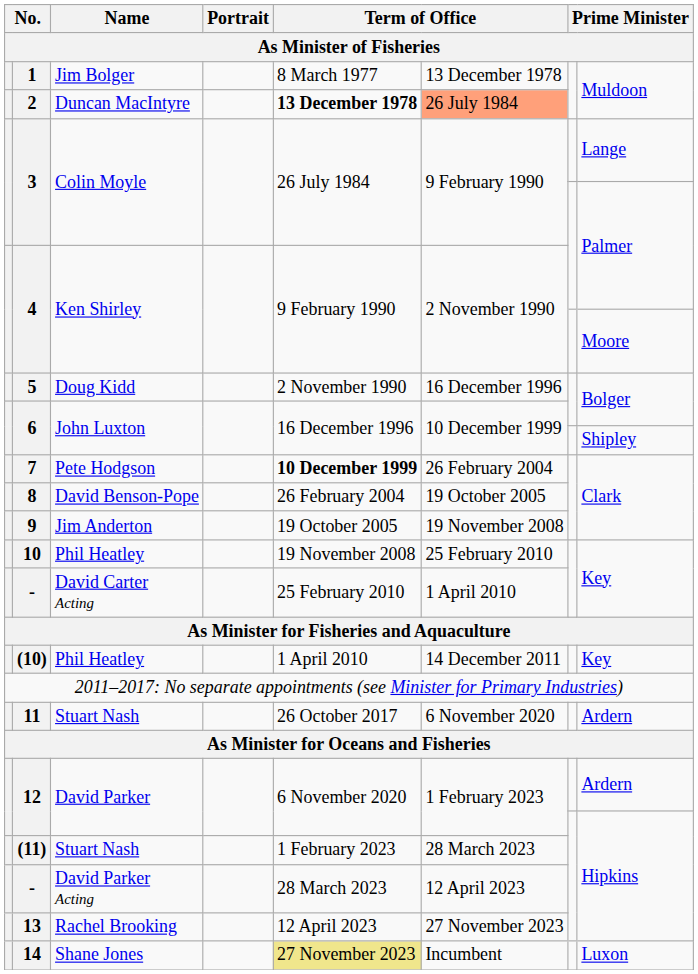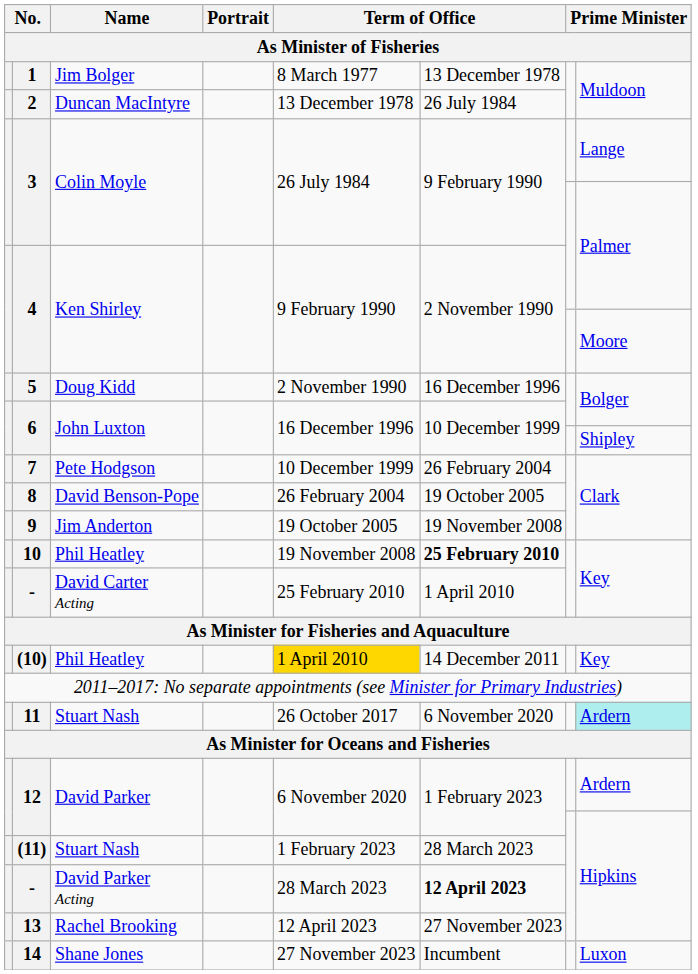(347, 103) bold -> (345, 103) normal
(472, 103) lightsalmon background -> (470, 103) no background
(347, 468) bold -> (345, 468) normal
(489, 553) normal -> (491, 553) bold
(322, 659) no background -> (322, 659) gold background
(607, 716) no background -> (605, 716) paleturquoise background
(475, 888) normal -> (475, 888) bold
(346, 955) khaki background -> (346, 955) no background
